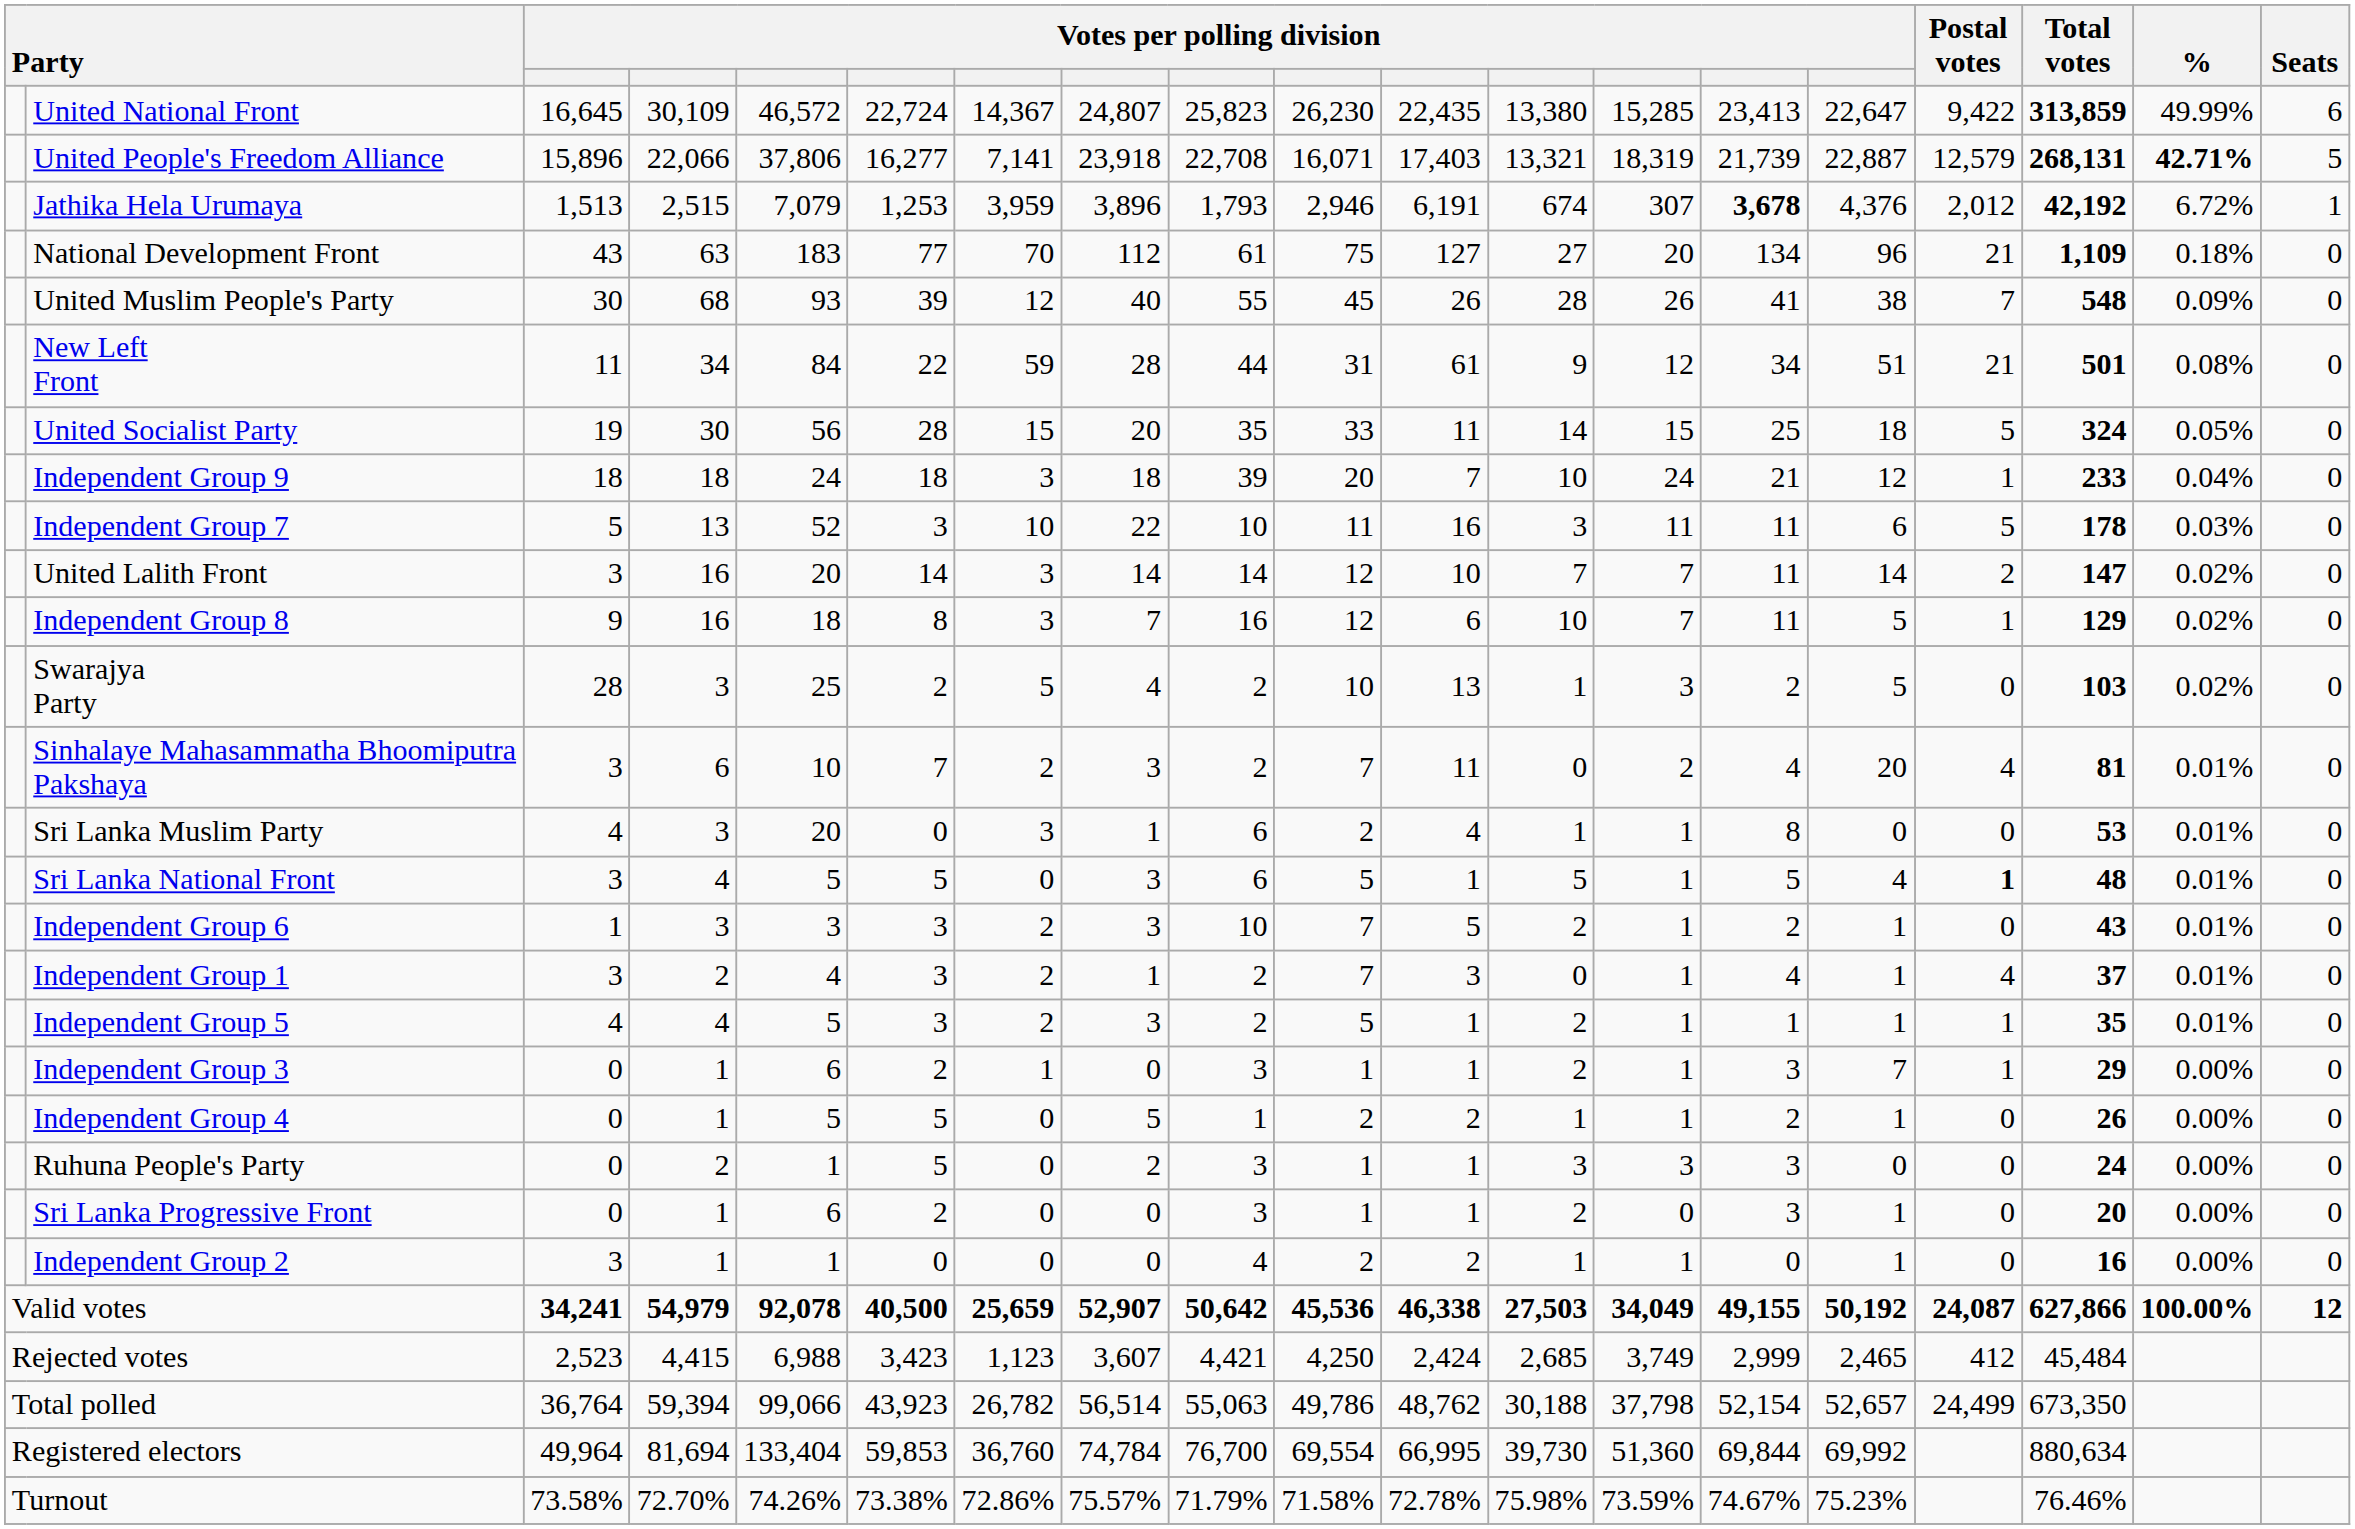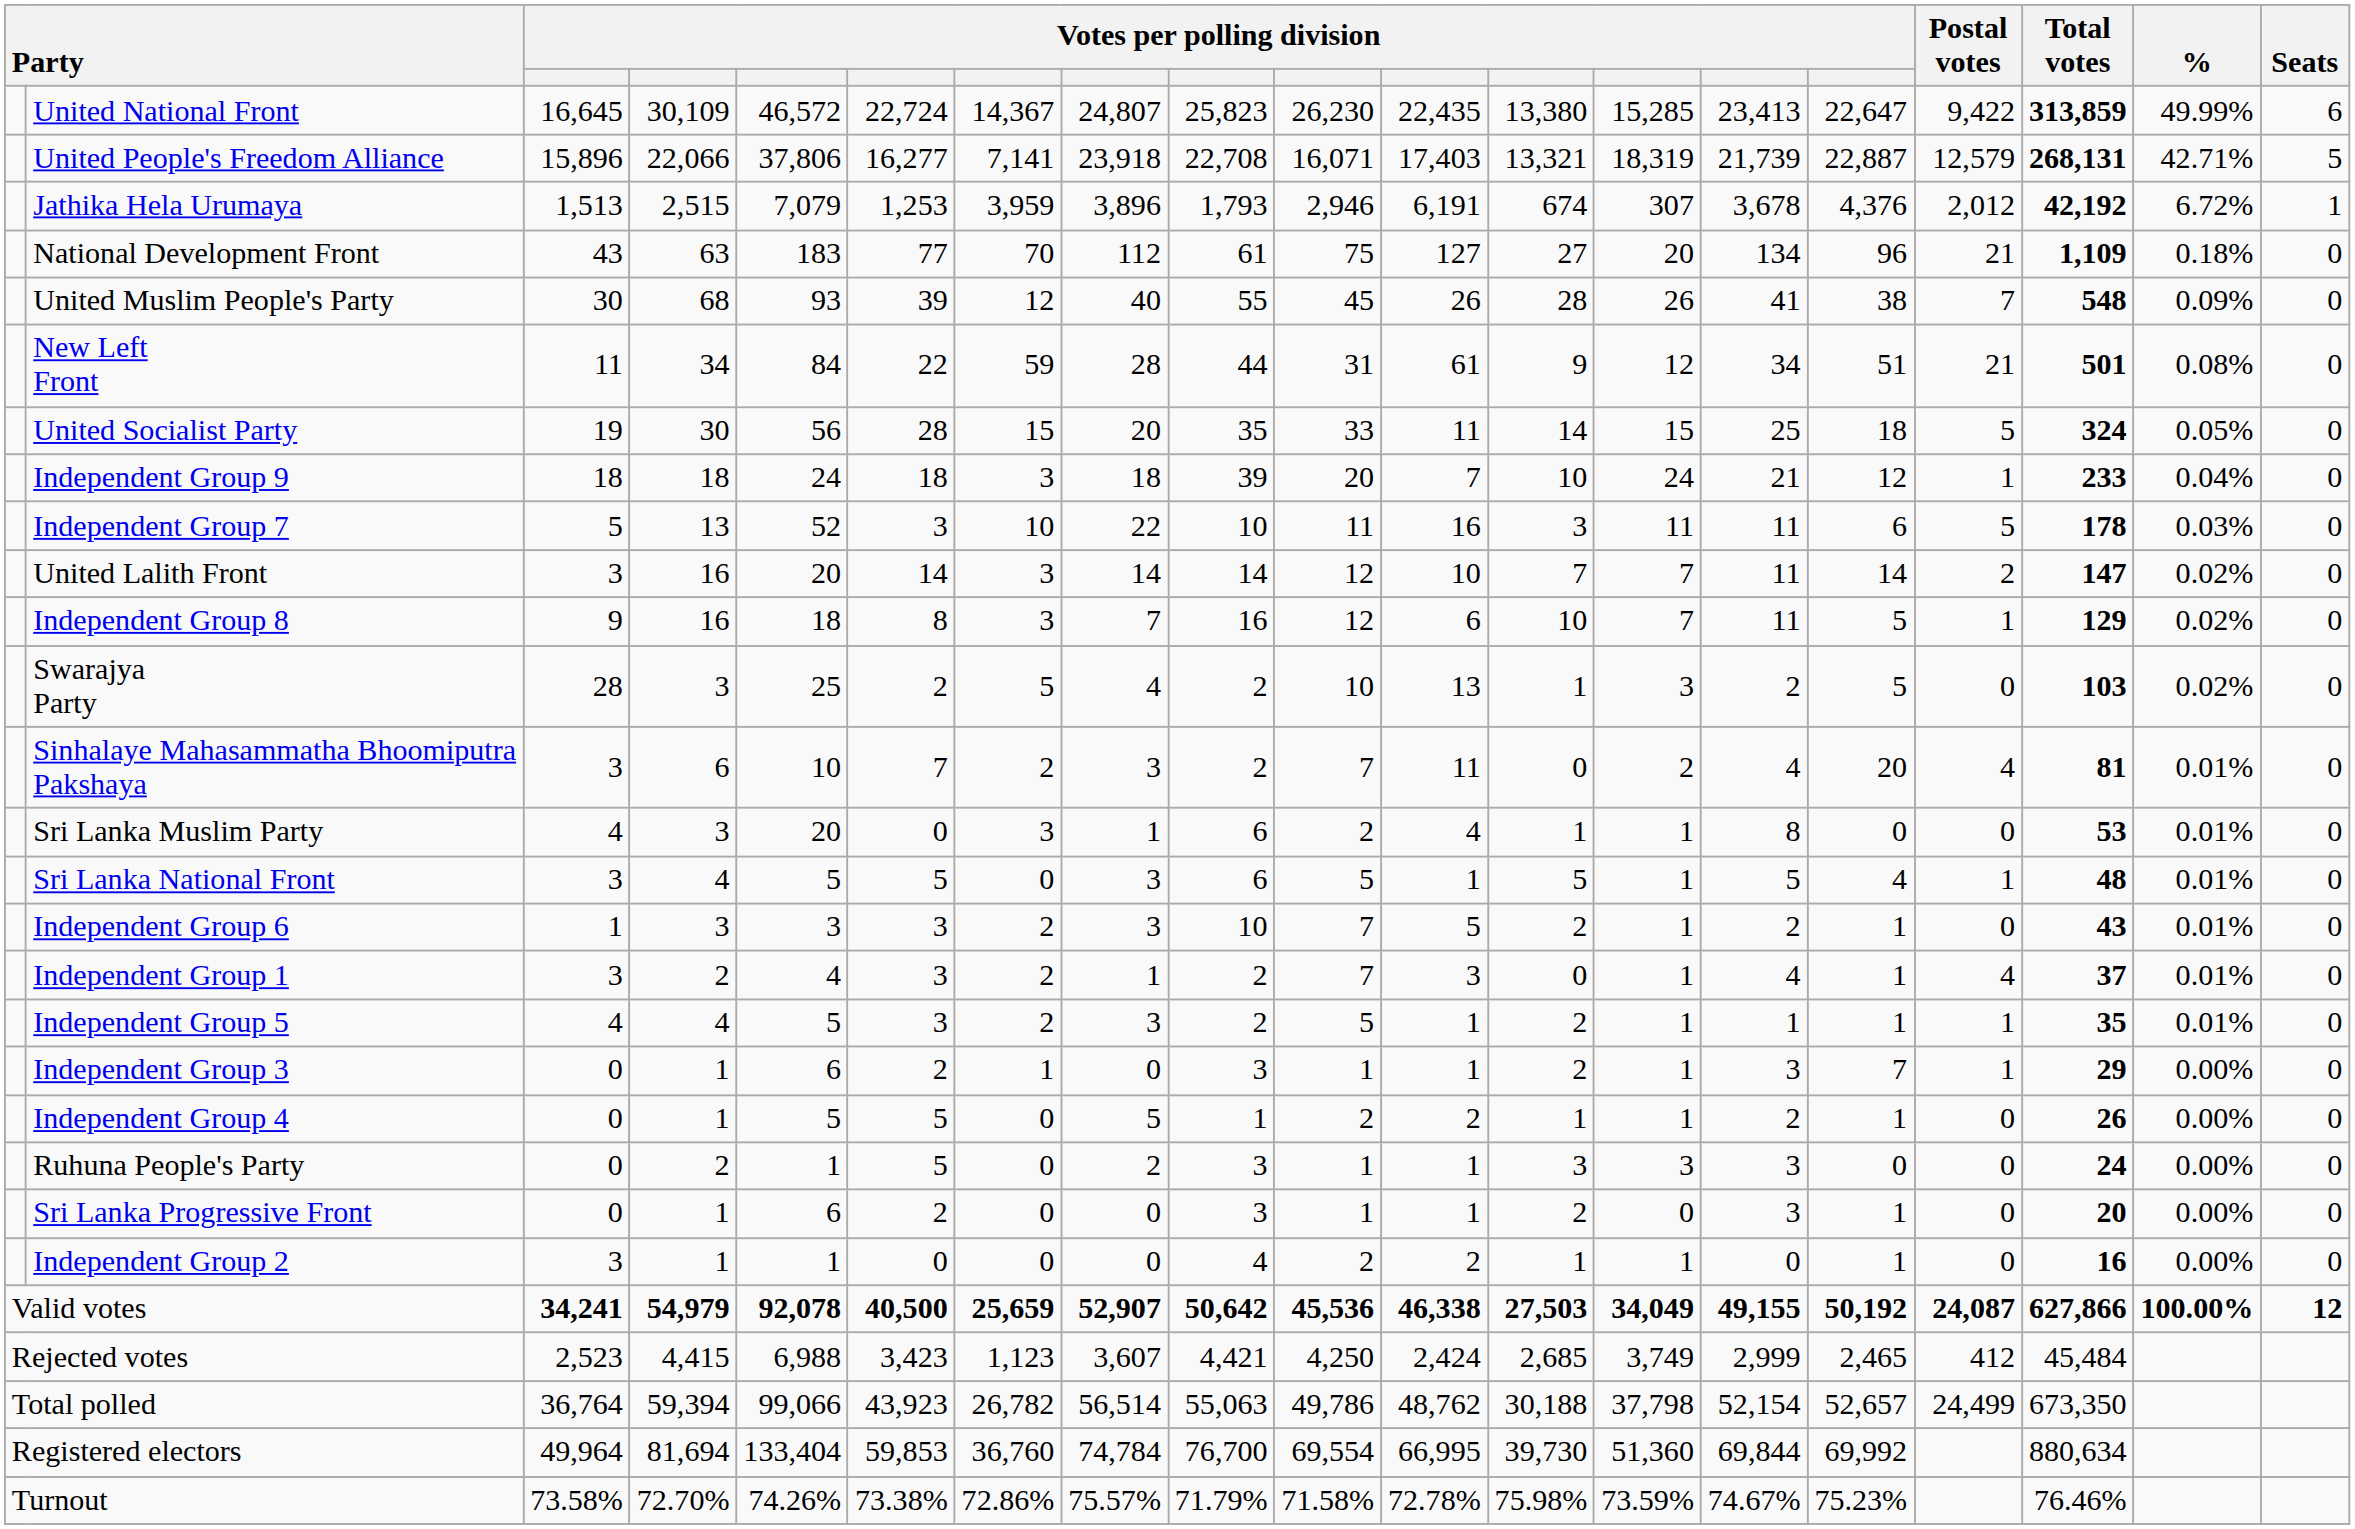(2204, 157) bold -> (2207, 157) normal
(1767, 205) bold -> (1767, 205) normal
(2007, 879) bold -> (2007, 879) normal
